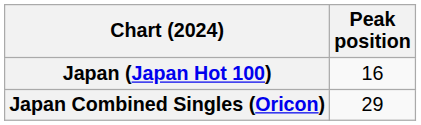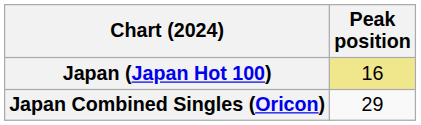(372, 73) no background -> (372, 73) khaki background
